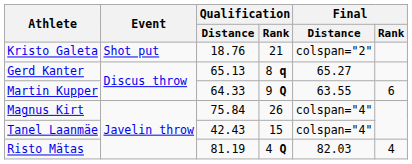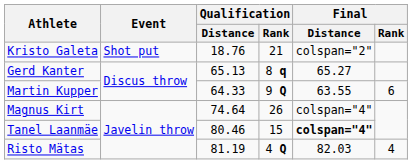(228, 110) 75.84 -> (228, 110) 74.64
(228, 129) 42.43 -> (228, 129) 80.46
(334, 129) normal -> (334, 129) bold
